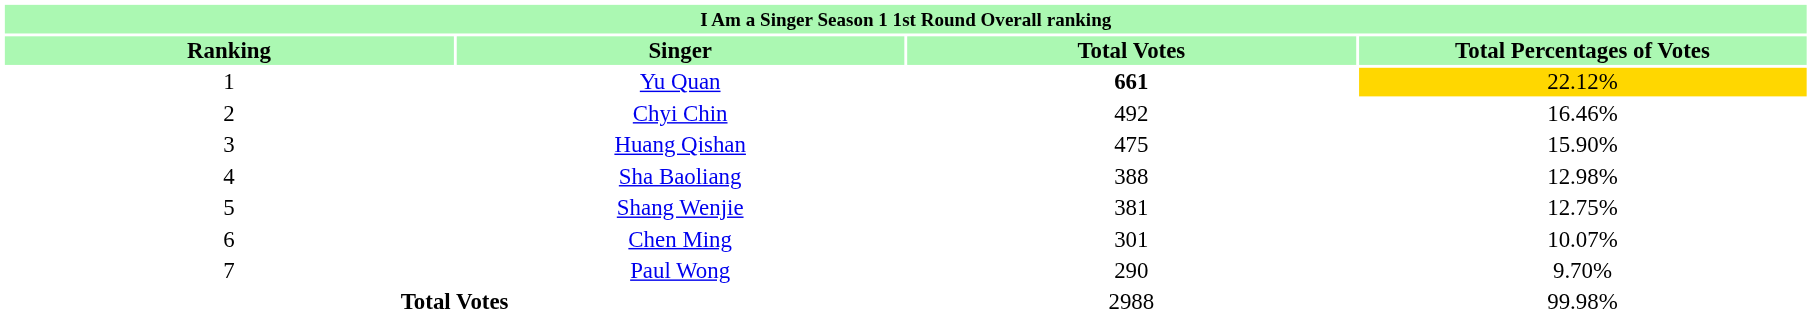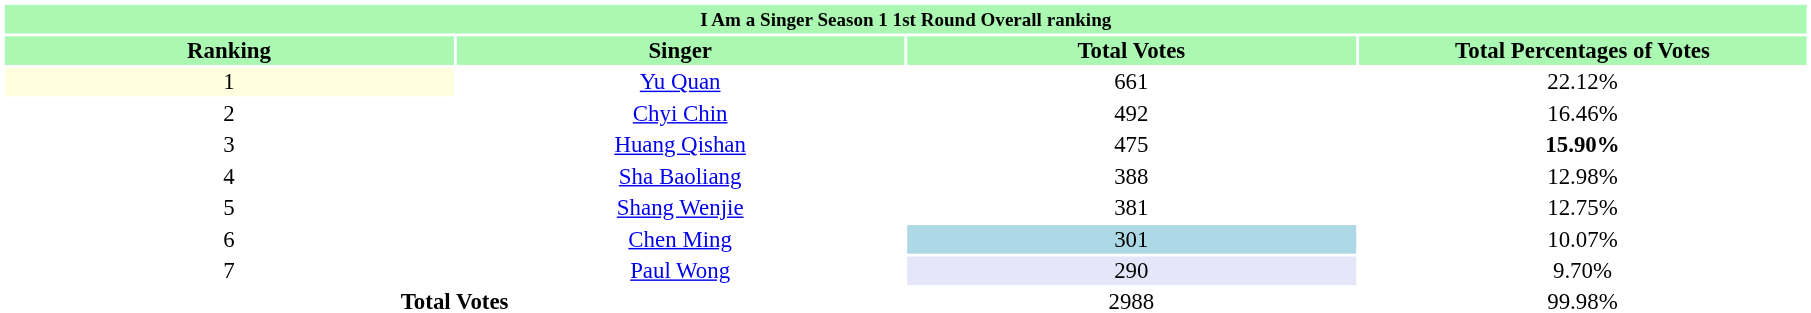(229, 81) no background -> (229, 81) lightyellow background
(1131, 81) bold -> (1131, 81) normal
(1582, 81) gold background -> (1582, 81) no background
(1582, 144) normal -> (1583, 144) bold
(1131, 239) no background -> (1131, 239) lightblue background
(1131, 270) no background -> (1131, 270) lavender background
